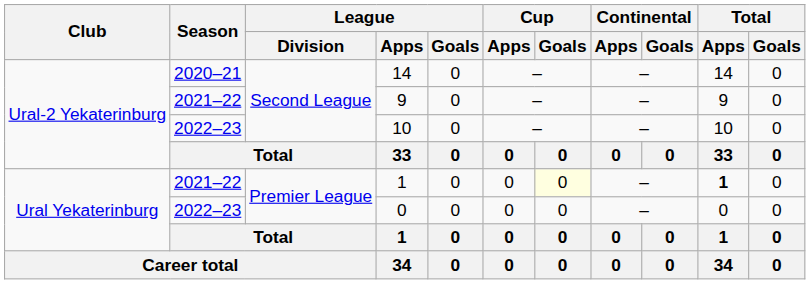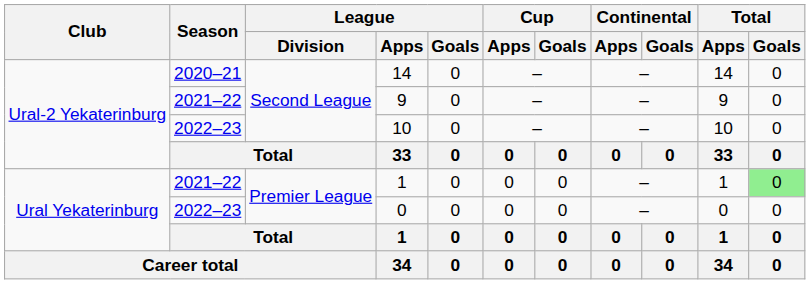(563, 182) lightyellow background -> (563, 182) no background
(723, 182) bold -> (723, 182) normal
(777, 182) no background -> (777, 182) lightgreen background
